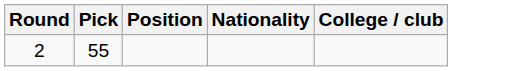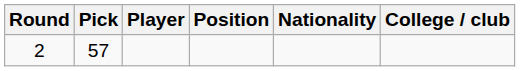+ column: (156, 19)
(98, 50) 55 -> (98, 50) 57
